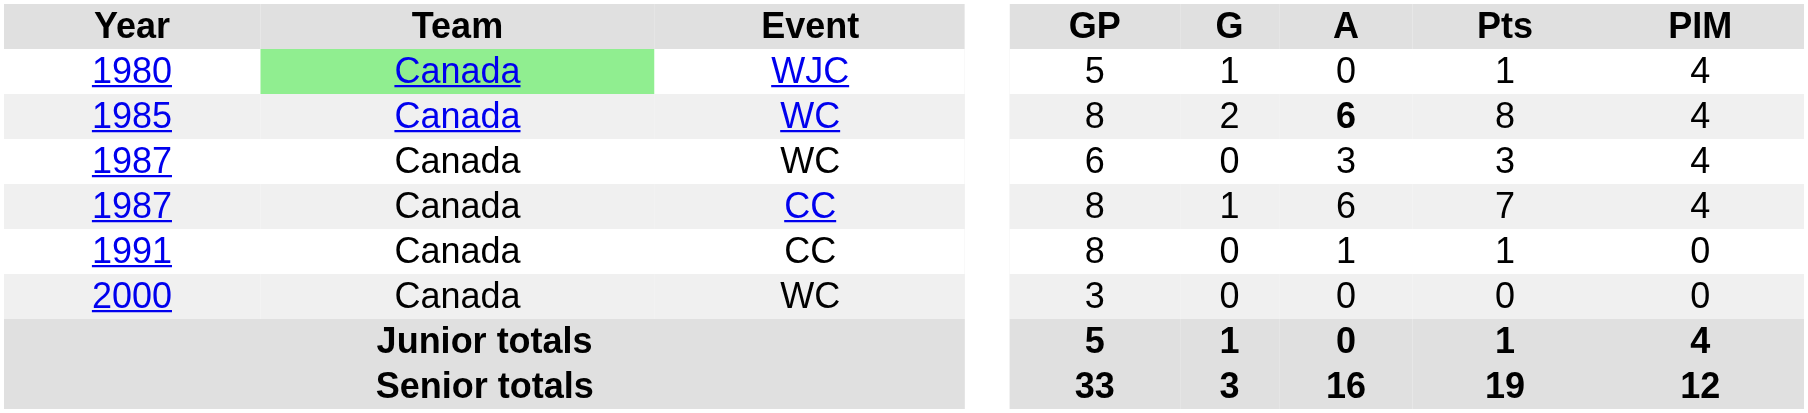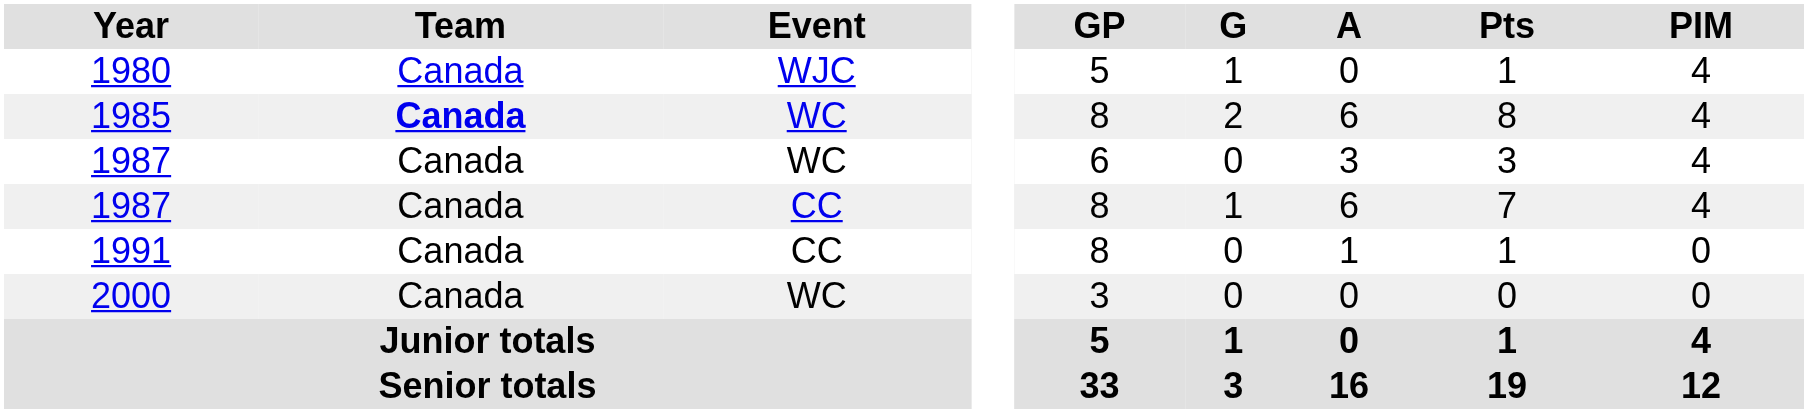(457, 70) lightgreen background -> (460, 70) no background
(457, 115) normal -> (460, 115) bold
(1346, 115) bold -> (1349, 115) normal
